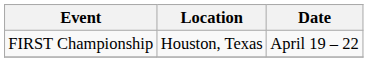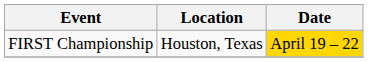(315, 43) no background -> (315, 43) gold background
